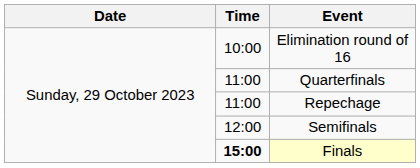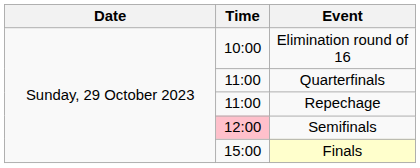(243, 127) no background -> (243, 127) pink background
(243, 151) bold -> (243, 151) normal
